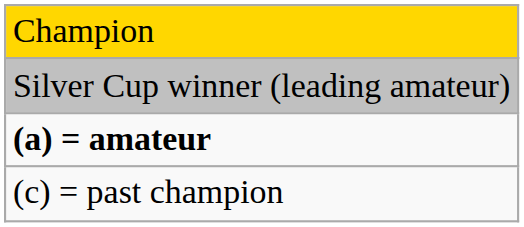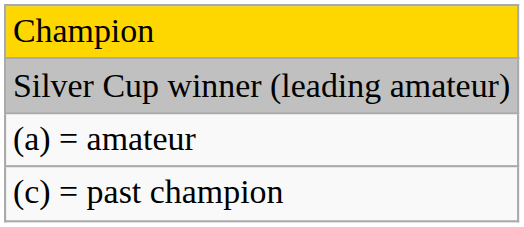(112, 138) bold -> (104, 138) normal
